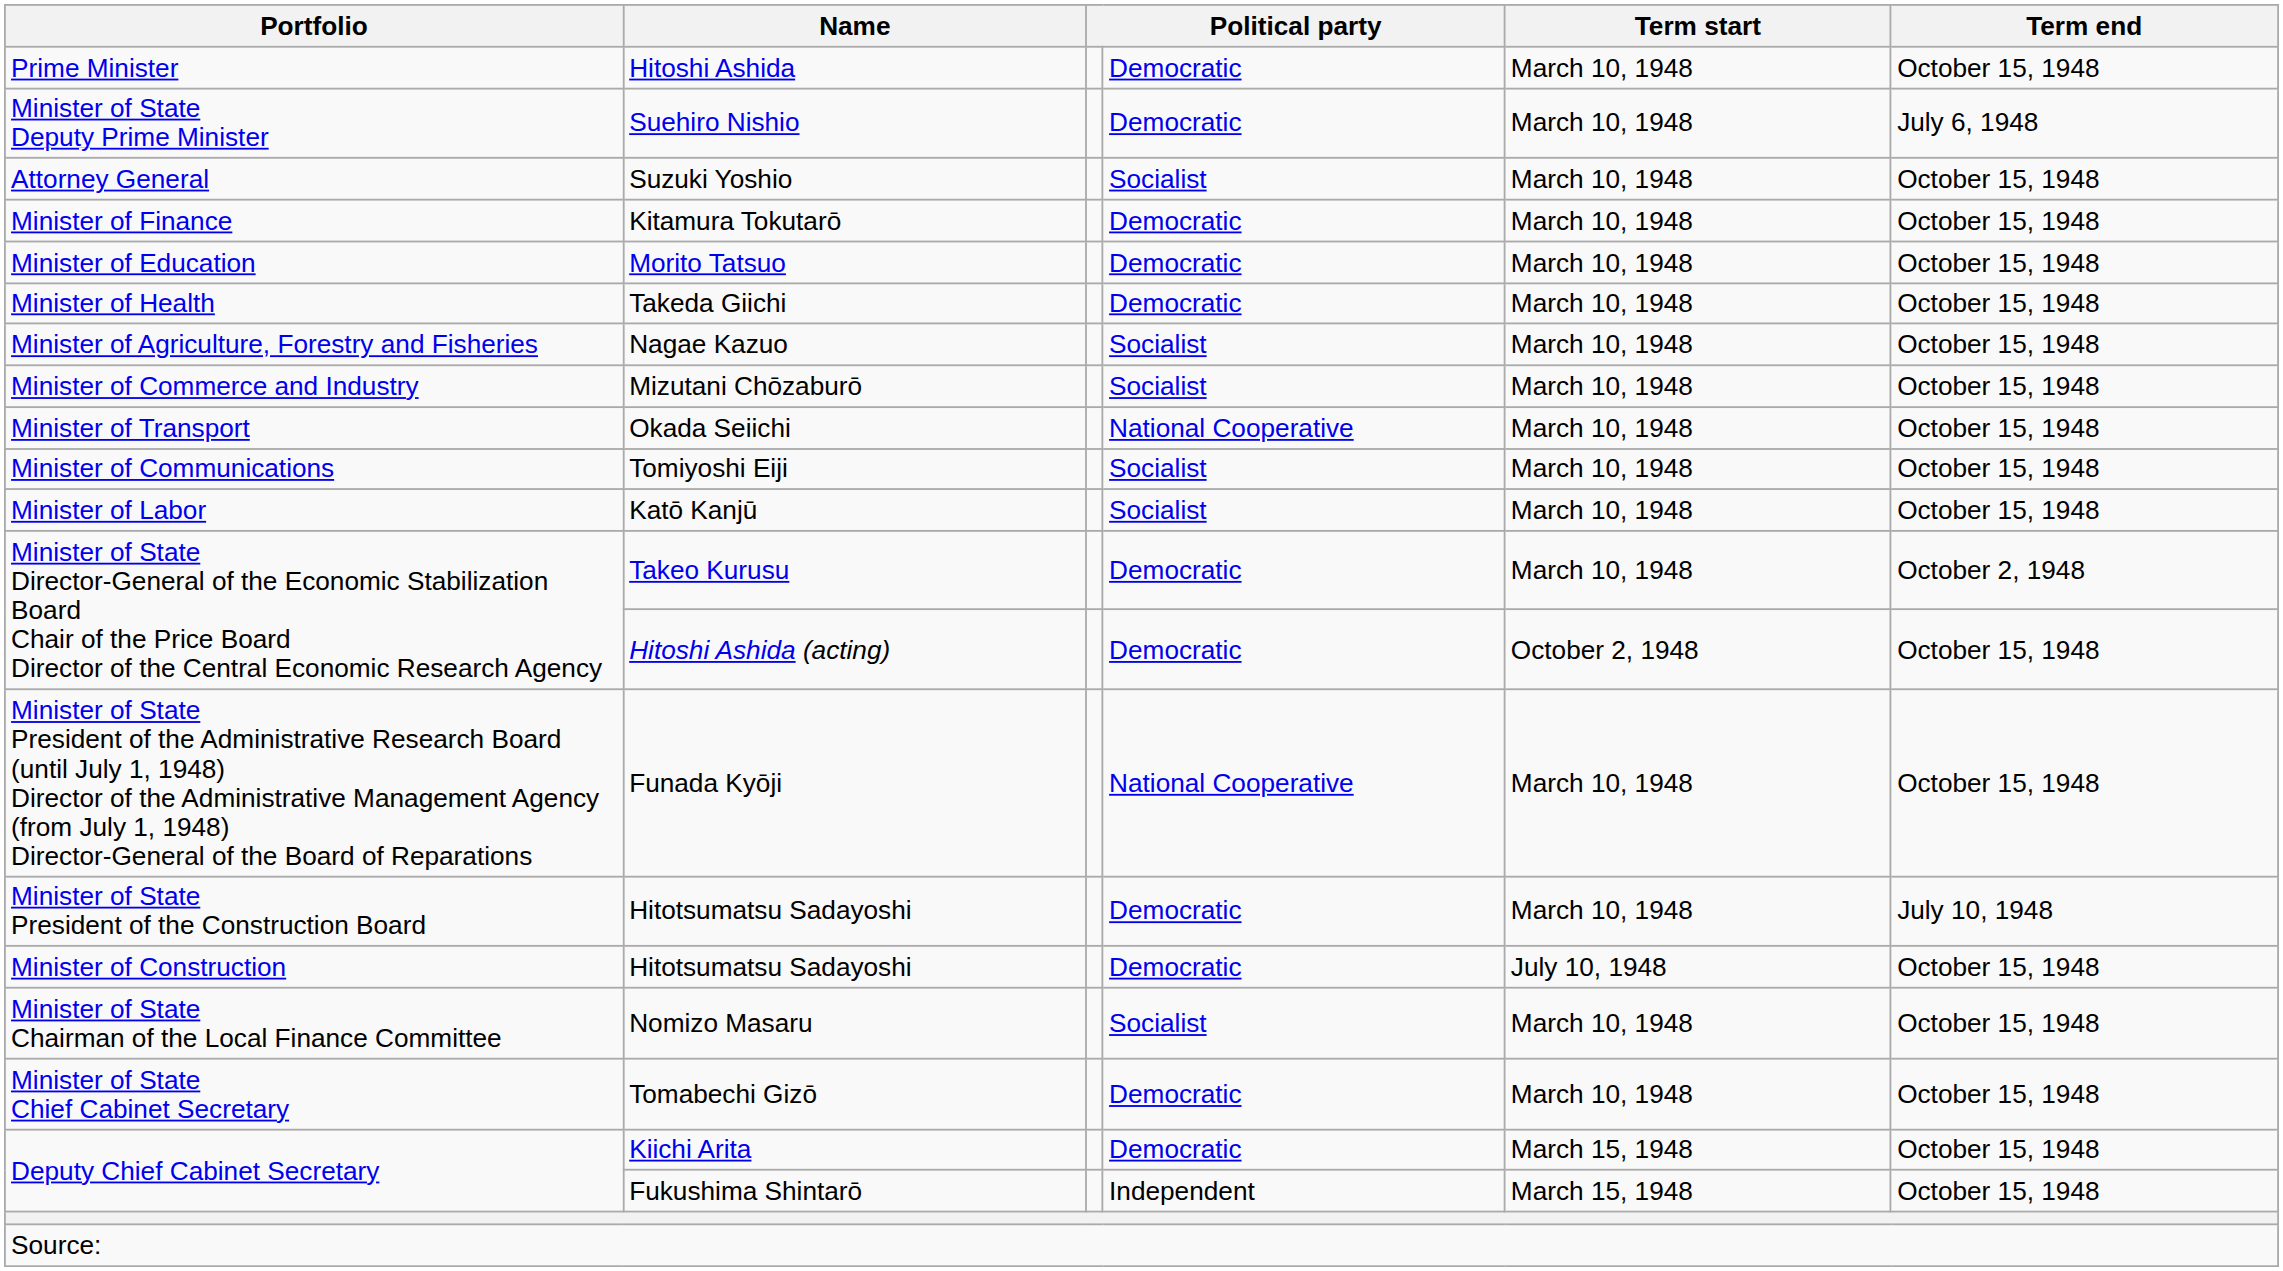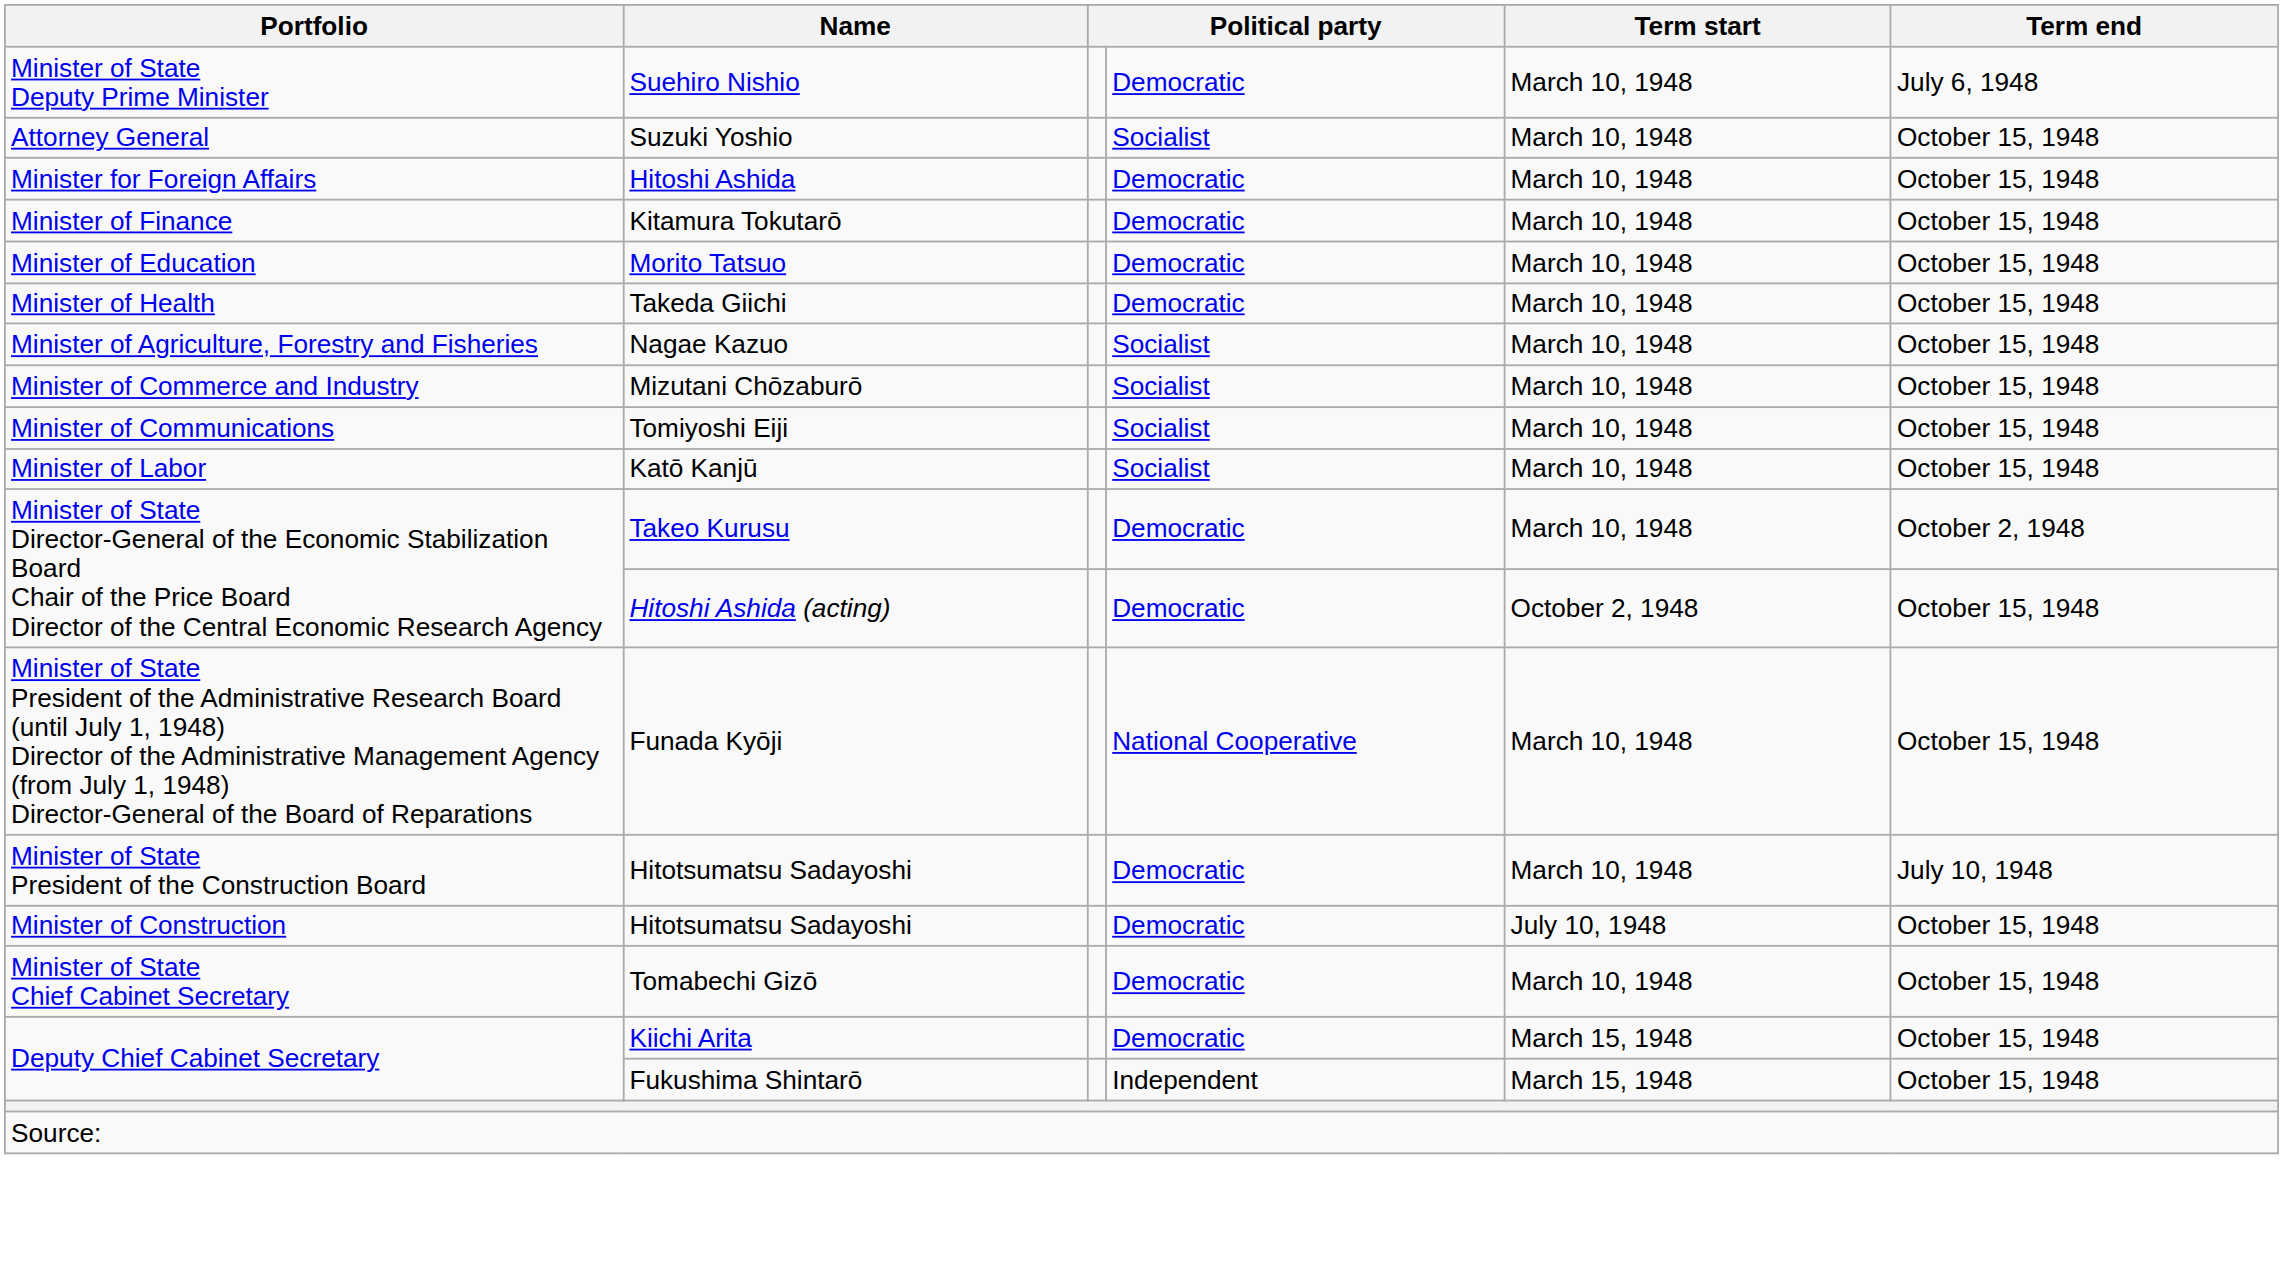- row: (95, 67)
+ row: (164, 179)
- row: (130, 428)
- row: (256, 1023)
